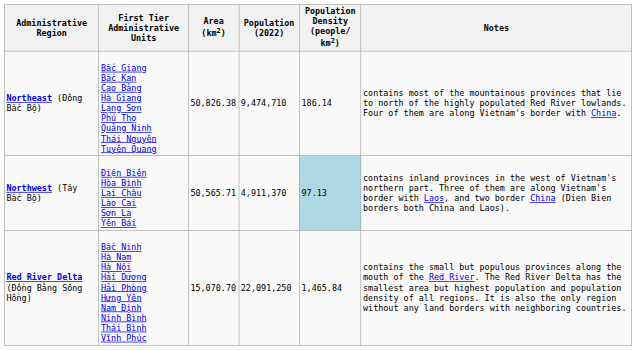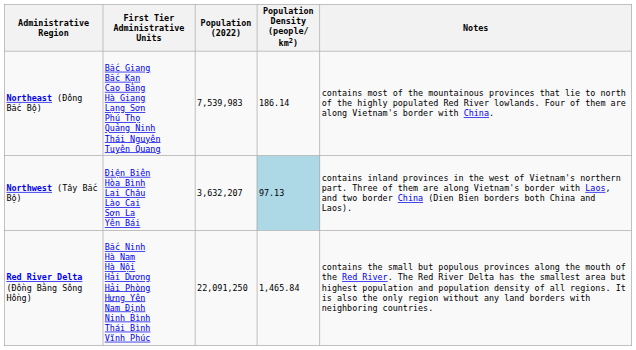- column: (214, 27)
(264, 103) 9,474,710 -> (220, 103) 7,539,983
(264, 193) 4,911,370 -> (220, 193) 3,632,207
